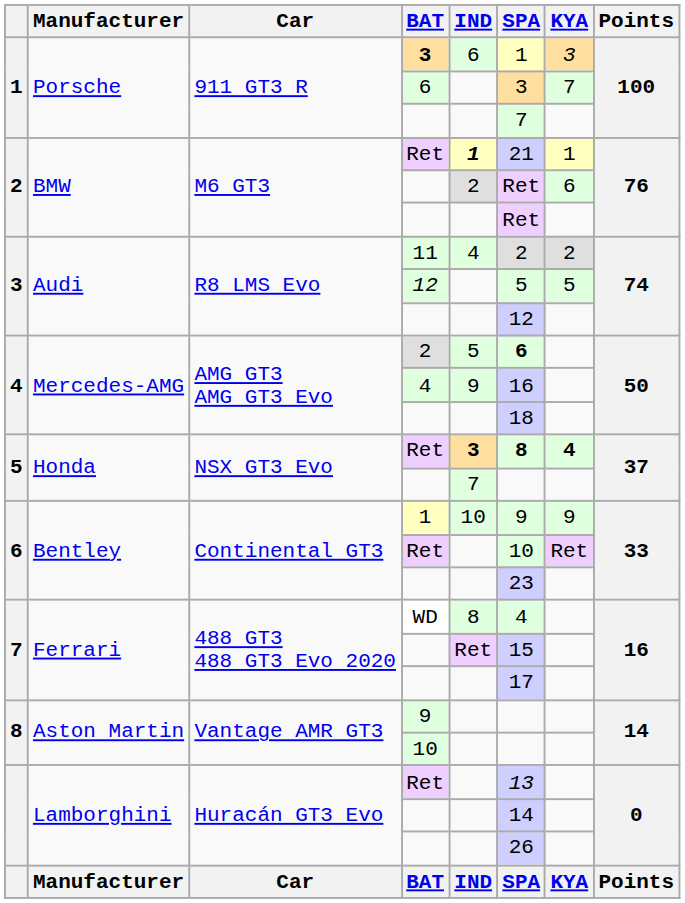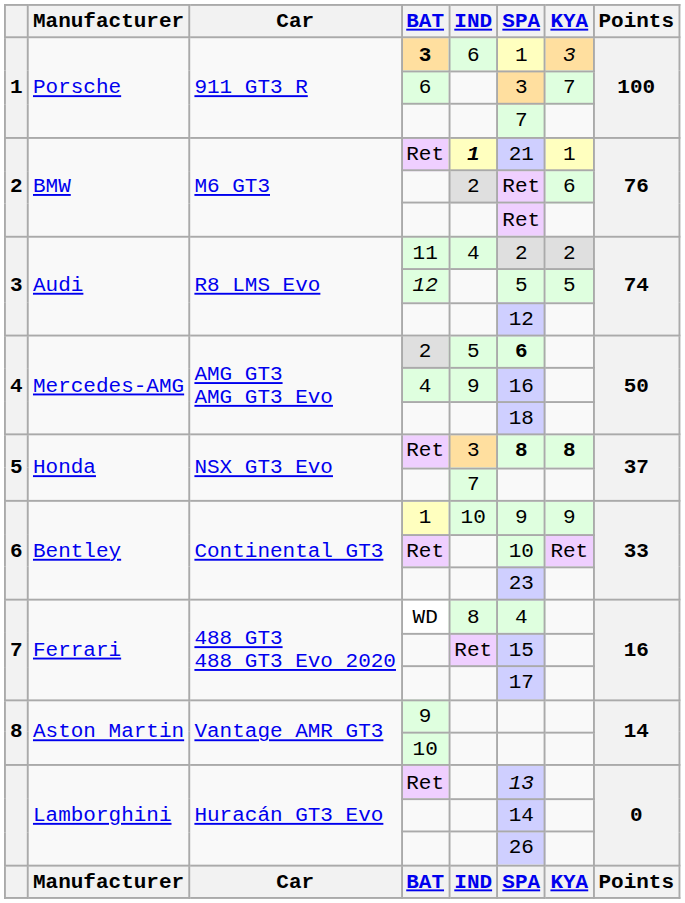(473, 451) bold -> (473, 451) normal
(569, 451) 4 -> (569, 451) 8
